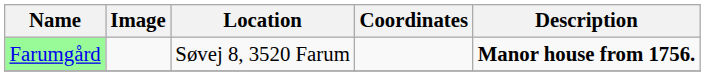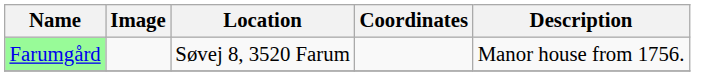(586, 53) bold -> (581, 53) normal
